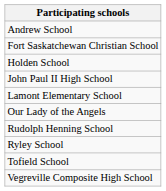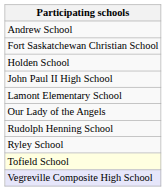(38, 161) no background -> (38, 161) lightyellow background
(80, 178) no background -> (80, 178) lavender background
